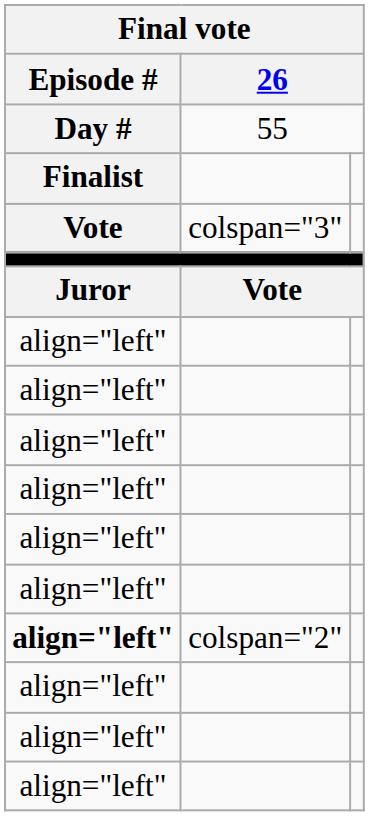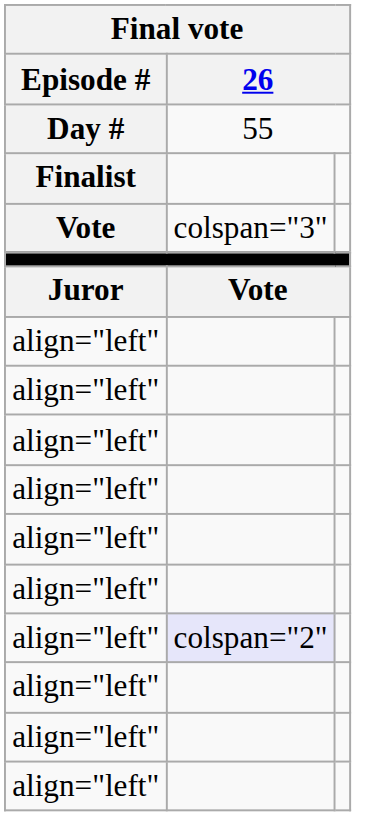(93, 637) bold -> (86, 637) normal
(265, 637) no background -> (251, 637) lavender background
